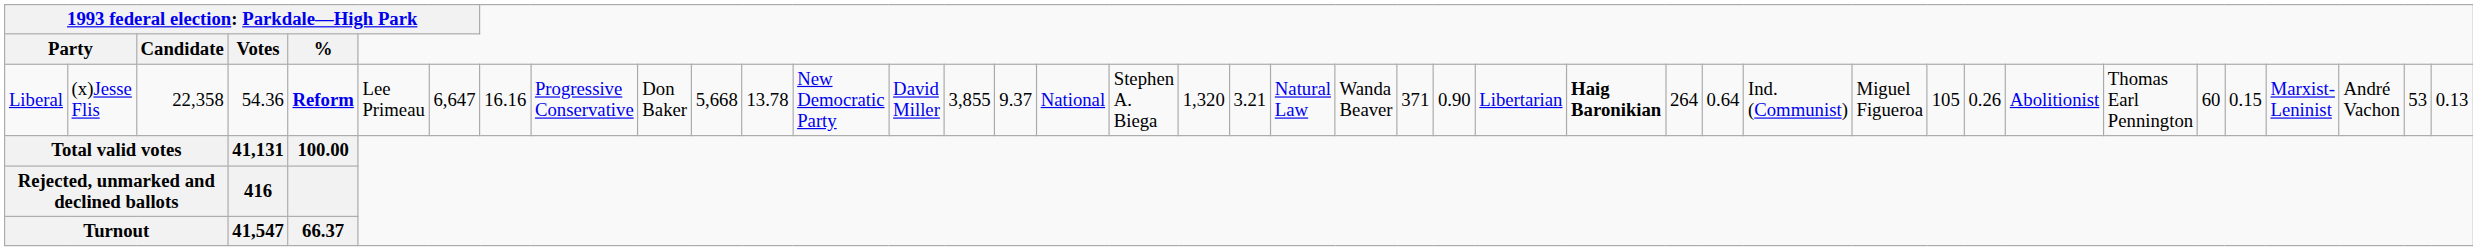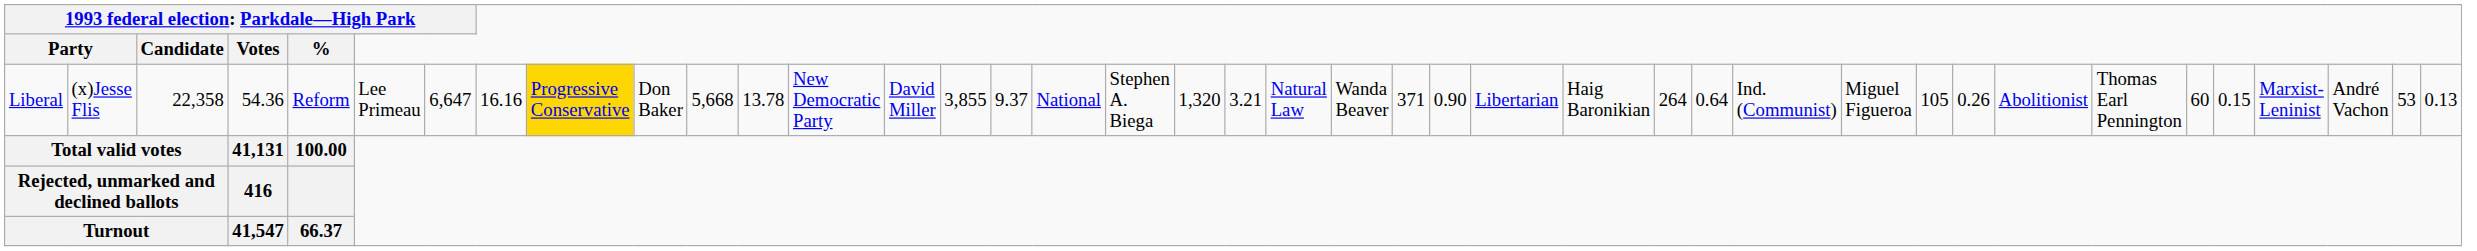(323, 99) bold -> (321, 99) normal
(584, 99) no background -> (580, 99) gold background
(1616, 99) bold -> (1609, 99) normal
